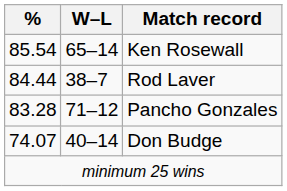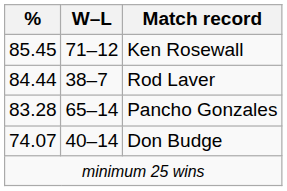(33, 49) 85.54 -> (33, 49) 85.45
(92, 49) 65–14 -> (92, 49) 71–12
(92, 110) 71–12 -> (92, 110) 65–14
